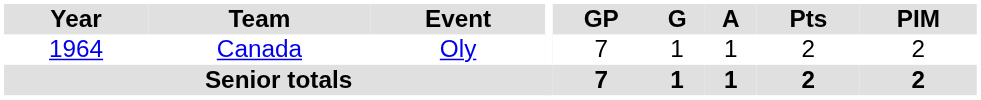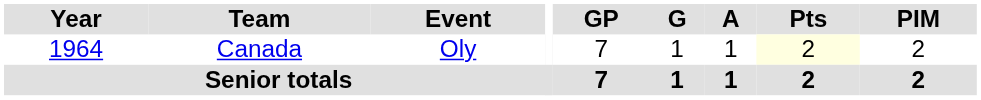(808, 49) no background -> (808, 49) lightyellow background
